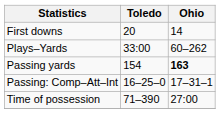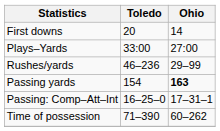(189, 48) 60–262 -> (184, 48) 27:00
+ row: (40, 65)
(184, 100) 27:00 -> (189, 117) 60–262
